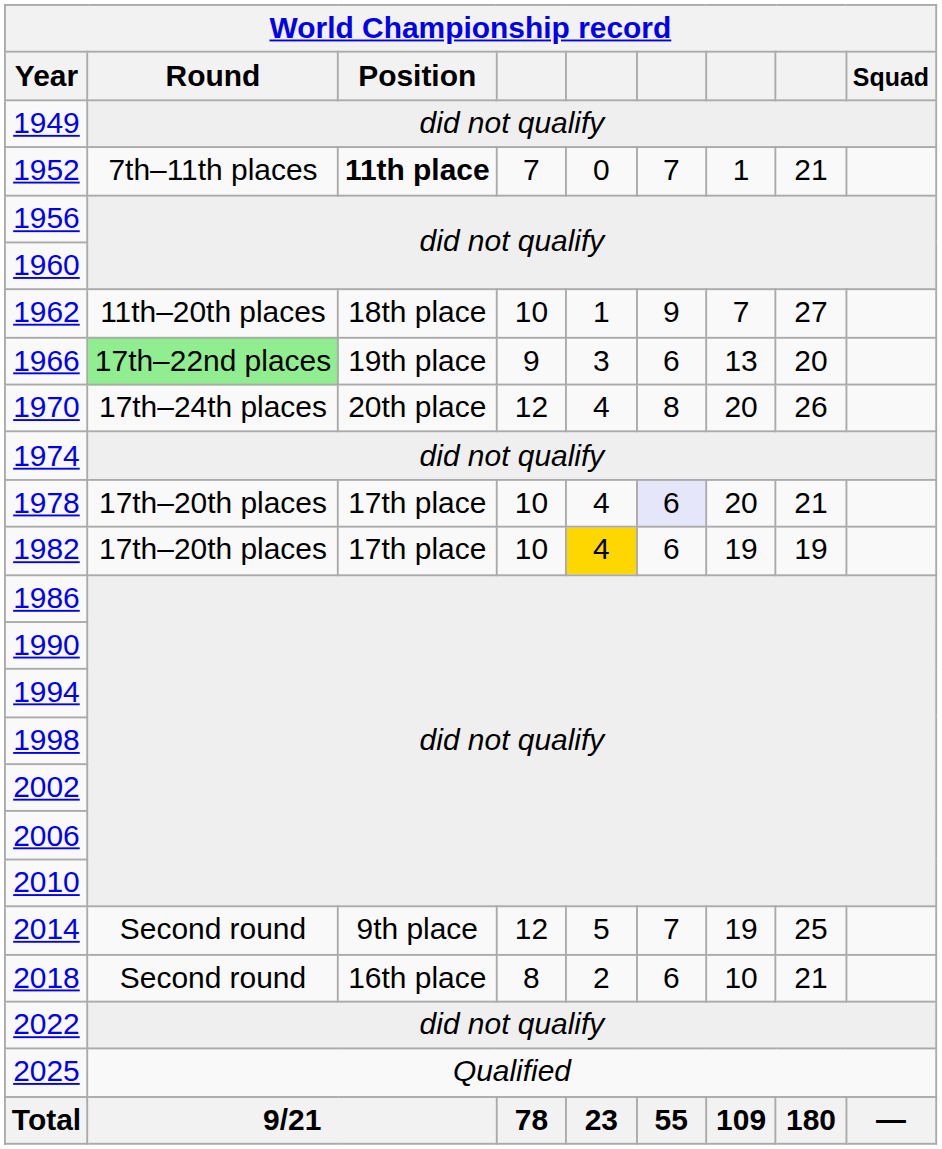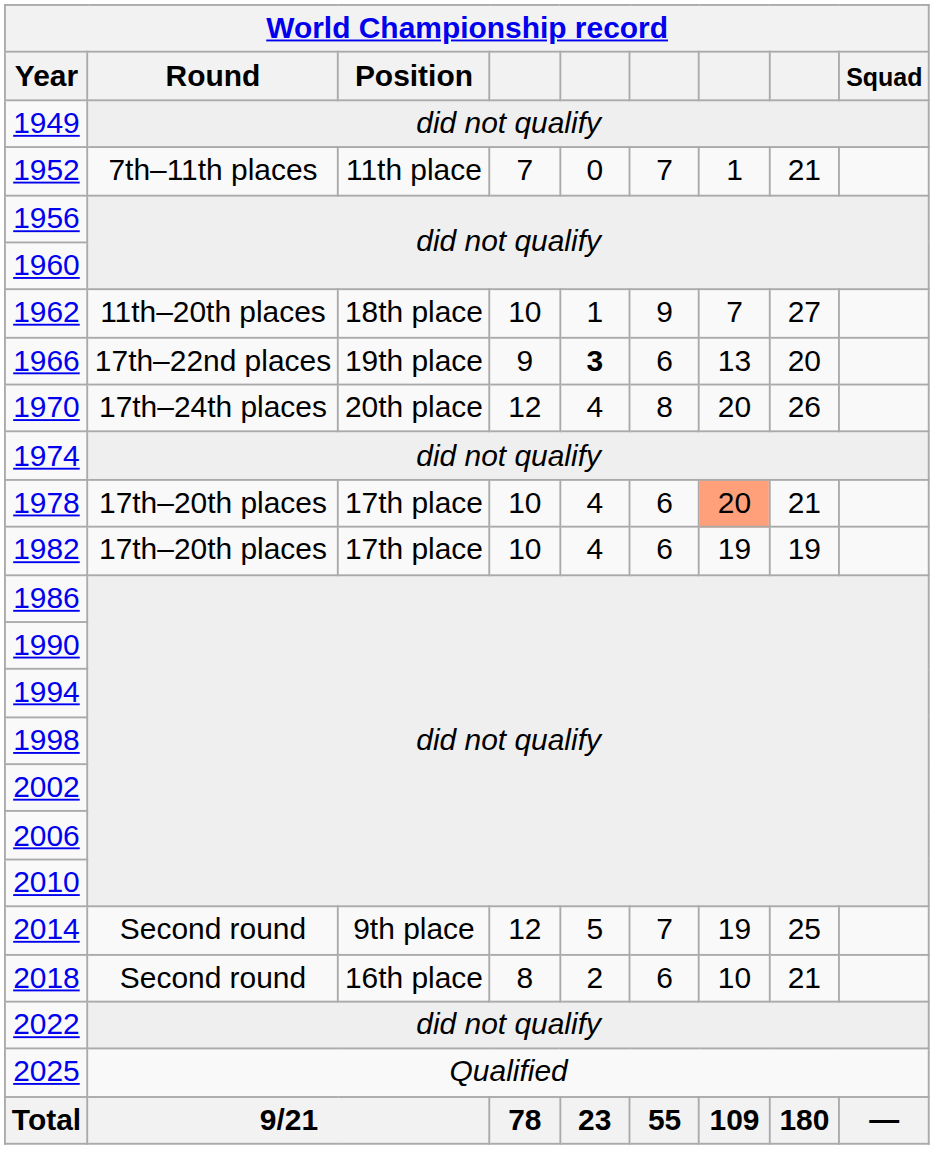(417, 170) bold -> (414, 170) normal
(213, 360) lightgreen background -> (213, 360) no background
(601, 360) normal -> (595, 360) bold
(671, 502) lavender background -> (665, 502) no background
(741, 502) no background -> (734, 502) lightsalmon background
(601, 550) gold background -> (595, 550) no background
